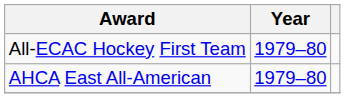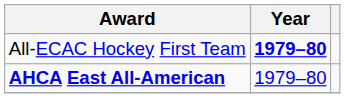(290, 48) normal -> (290, 48) bold
(110, 78) normal -> (117, 78) bold
